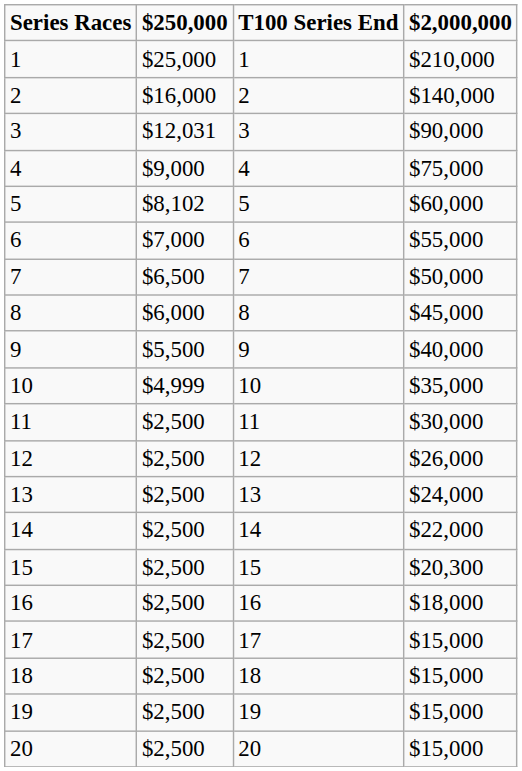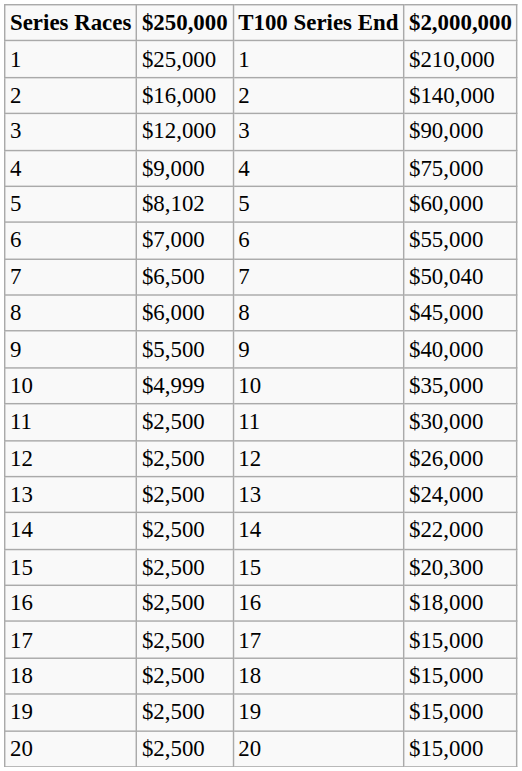(179, 131) $12,031 -> (179, 131) $12,000
(446, 276) $50,000 -> (446, 276) $50,040
